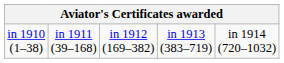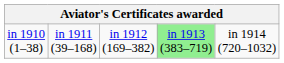(186, 41) no background -> (186, 41) lightgreen background
